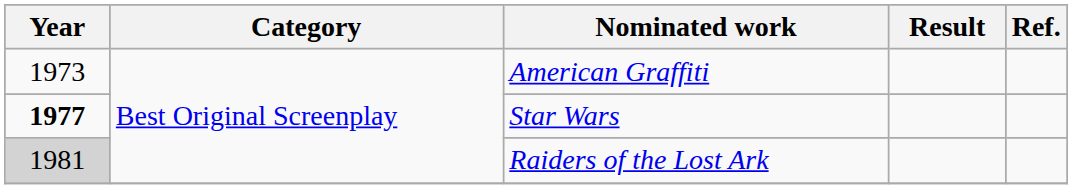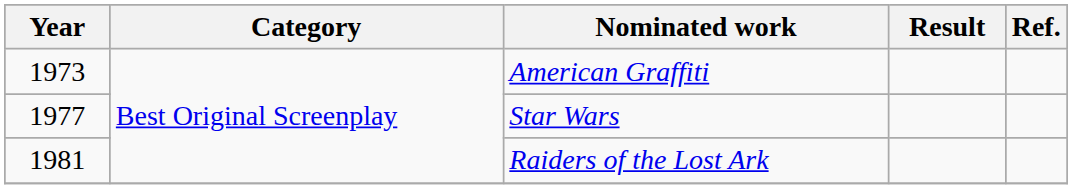(57, 115) bold -> (57, 115) normal
(57, 159) lightgrey background -> (57, 159) no background
